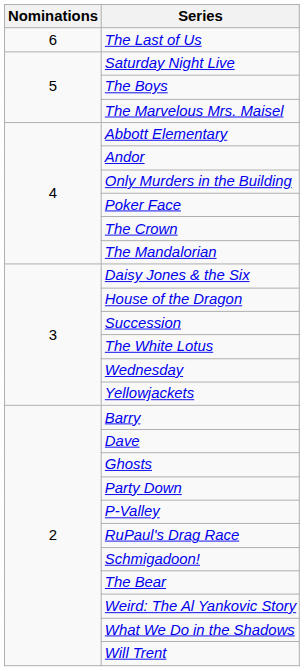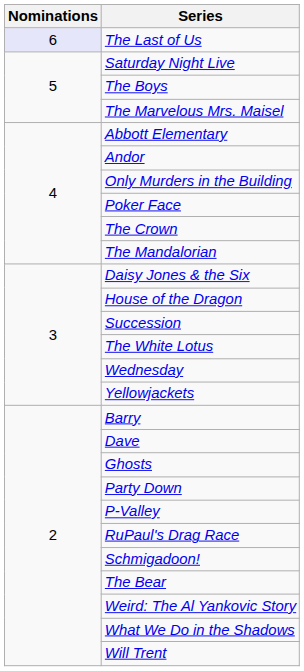(53, 39) no background -> (53, 39) lavender background
